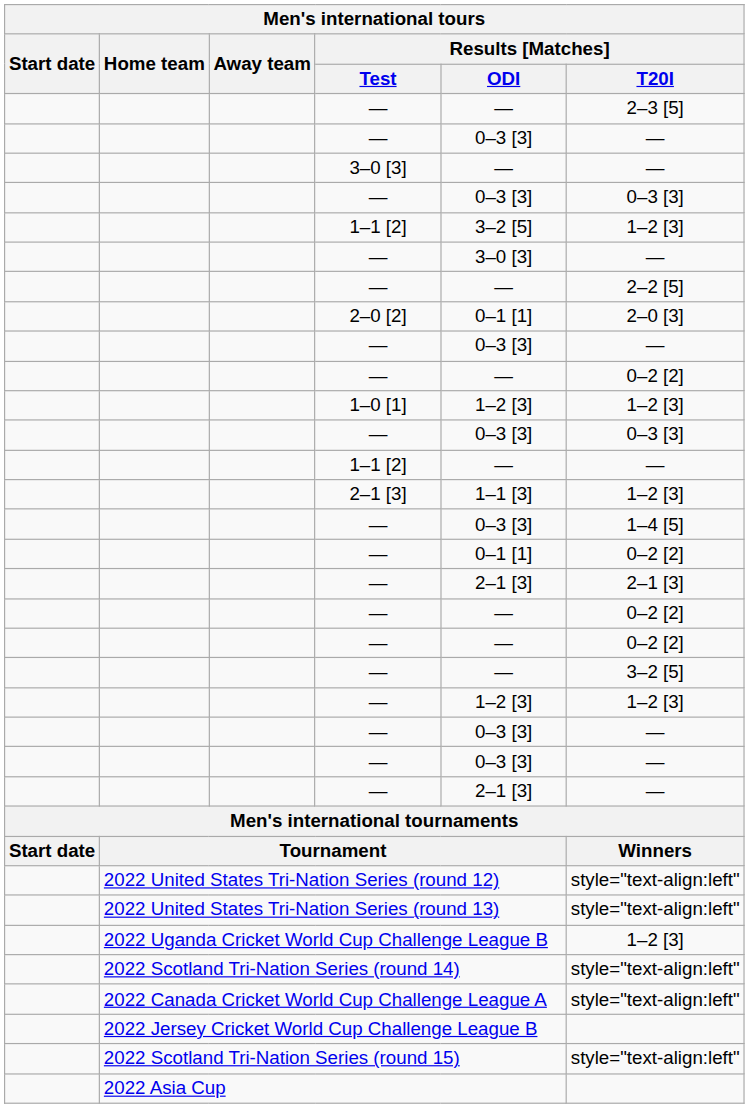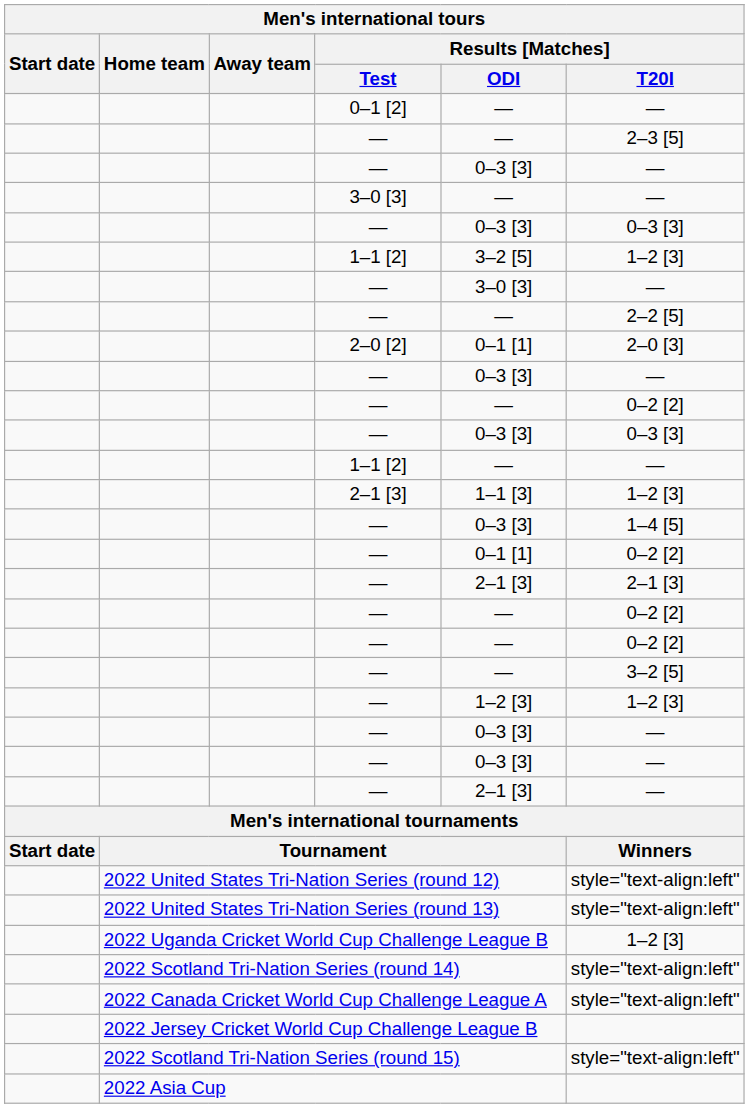+ row: (154, 108)
- row: (154, 405)
